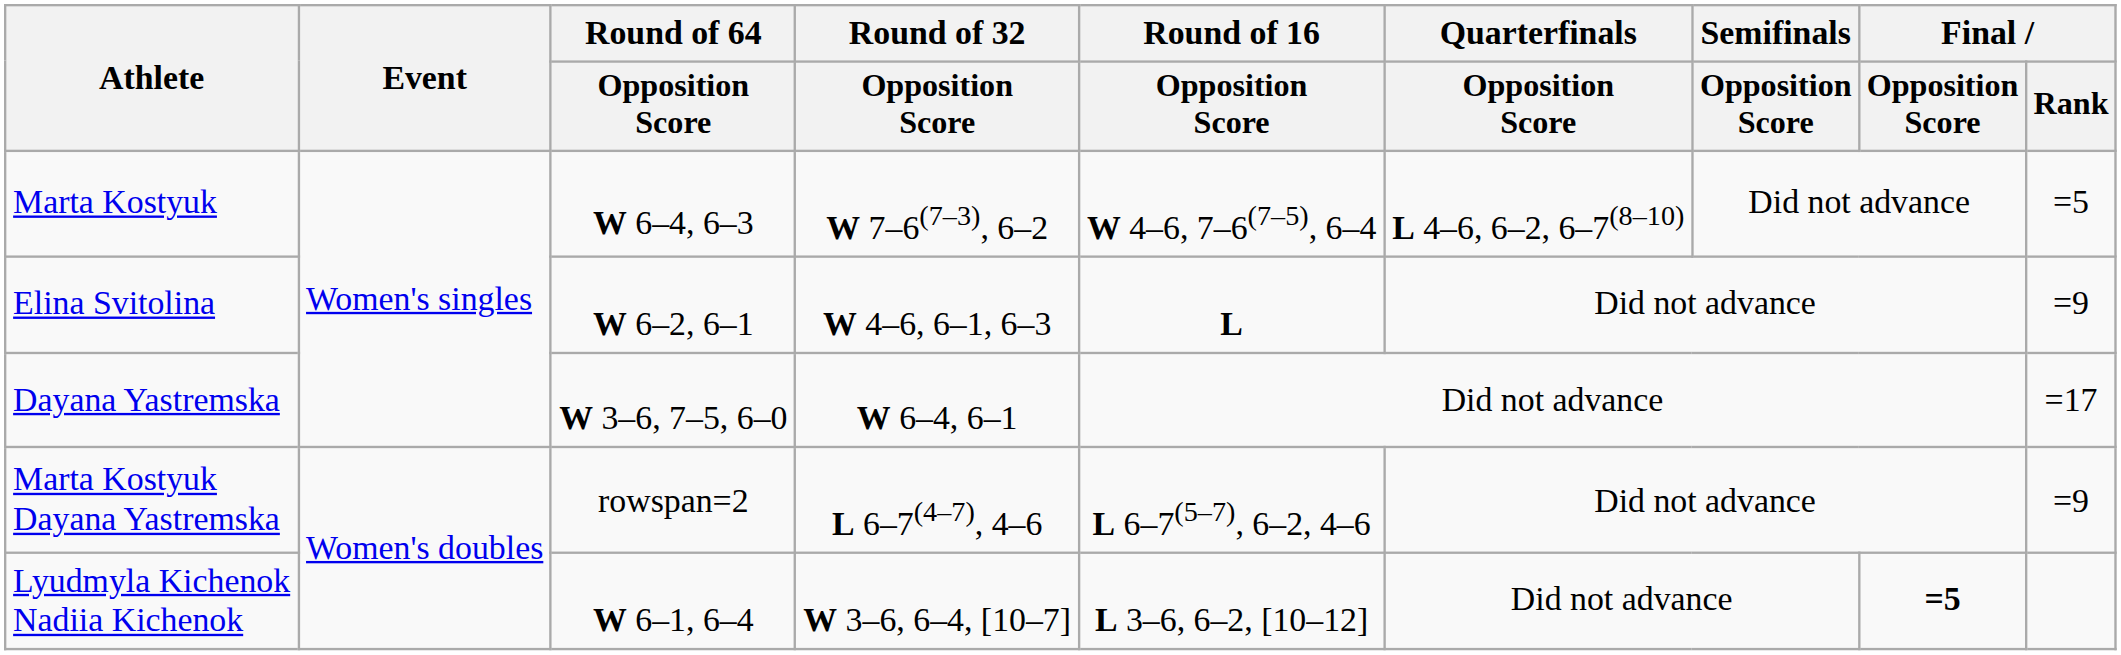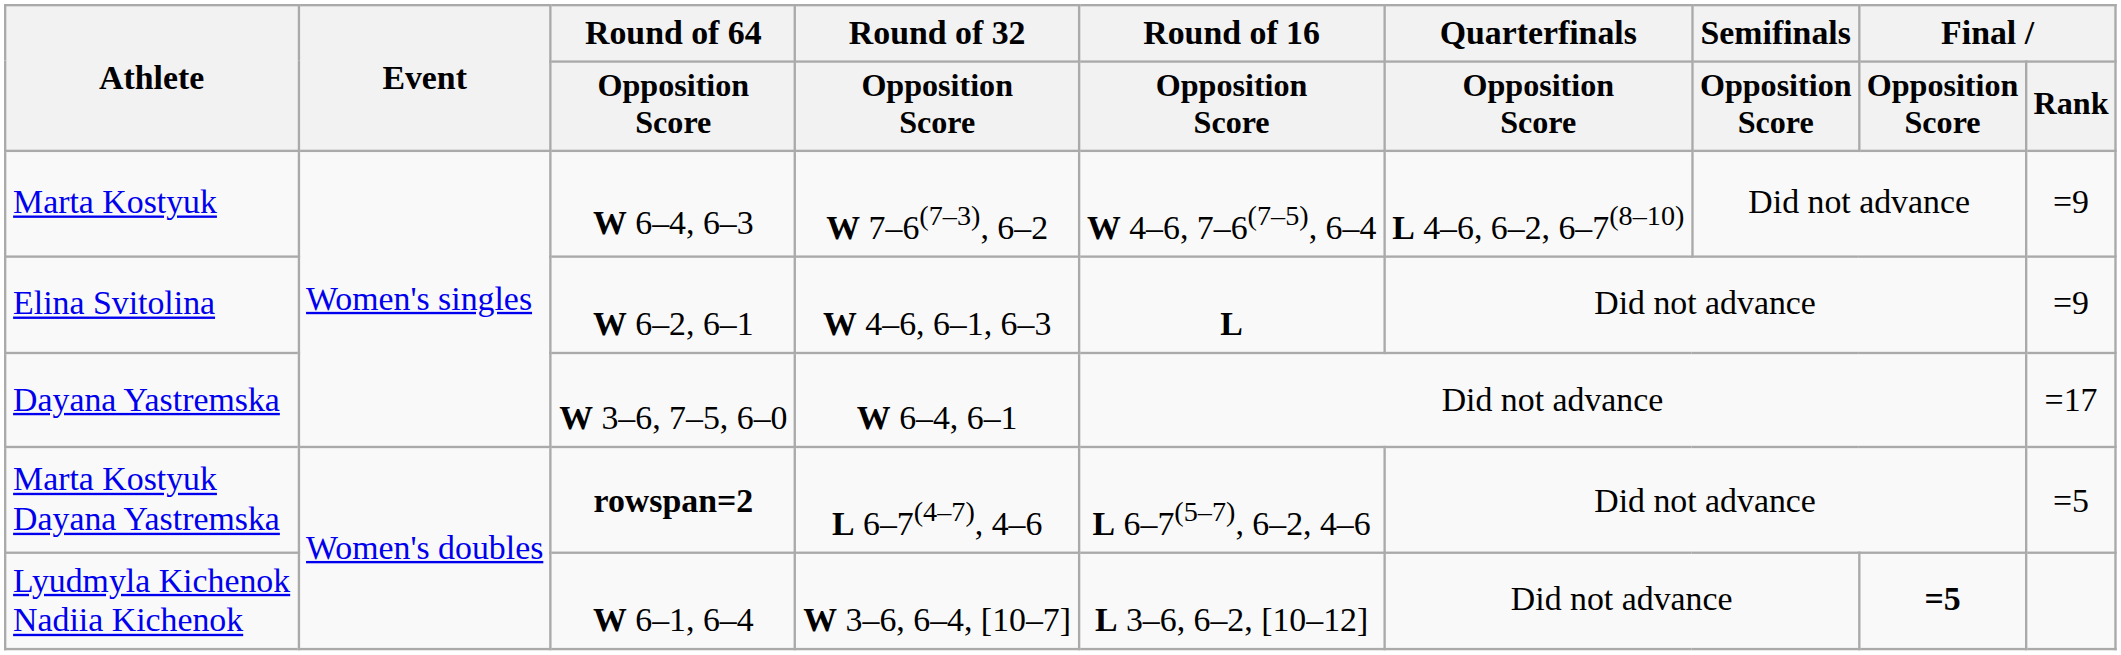(2071, 203) =5 -> (2071, 203) =9
(673, 499) normal -> (673, 499) bold
(2071, 499) =9 -> (2071, 499) =5
